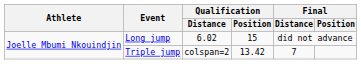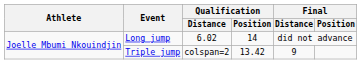(252, 38) 15 -> (252, 38) 14
(294, 52) 7 -> (294, 52) 9
